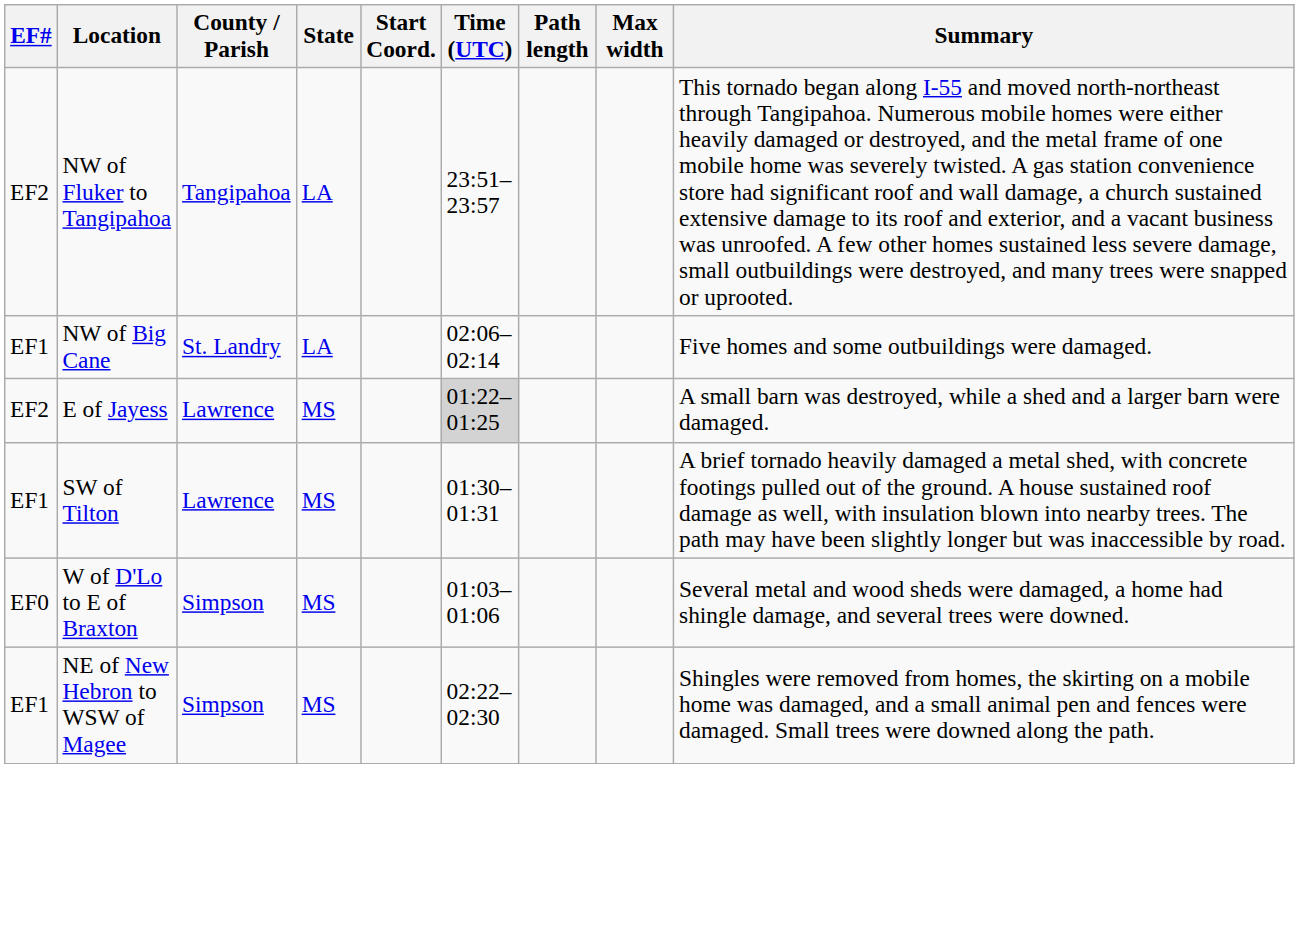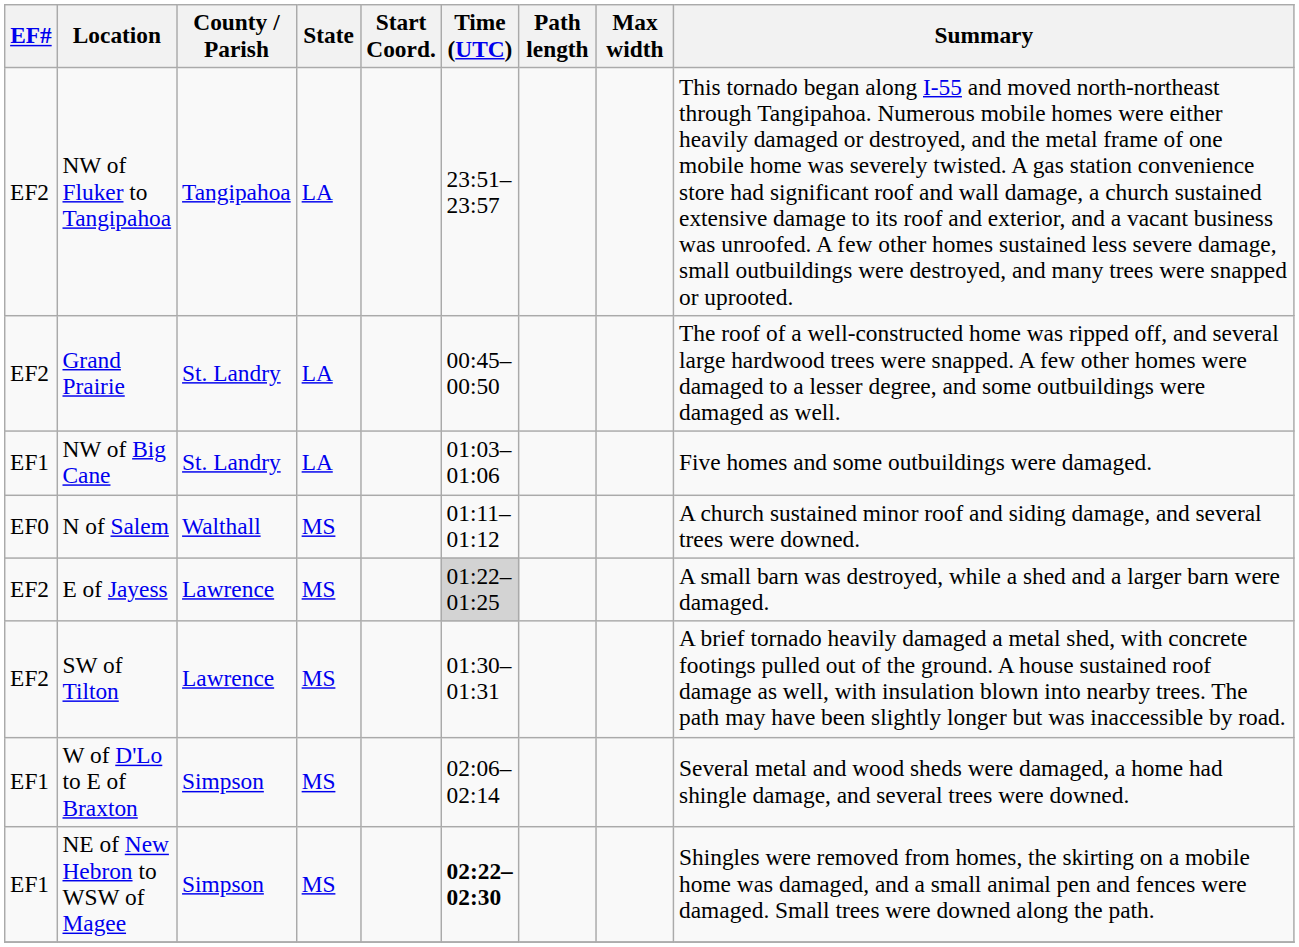+ row: (94, 373)
(479, 346) 02:06–02:14 -> (479, 462) 01:03–01:06
+ row: (116, 525)
(30, 499) EF1 -> (30, 678) EF2
(30, 602) EF0 -> (30, 781) EF1
(479, 602) 01:03–01:06 -> (479, 781) 02:06–02:14
(479, 705) normal -> (480, 884) bold
